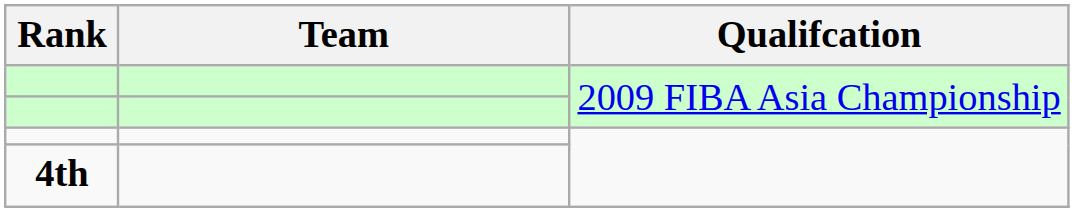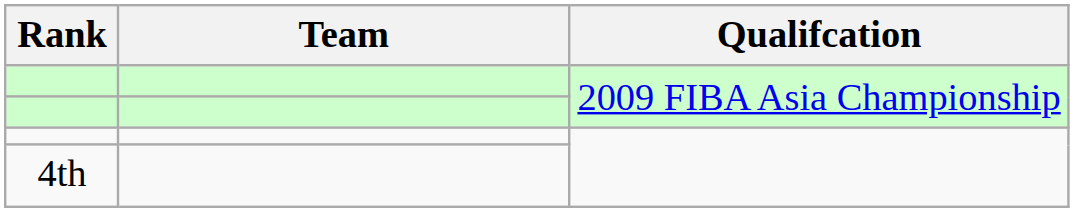(62, 174) bold -> (62, 174) normal
